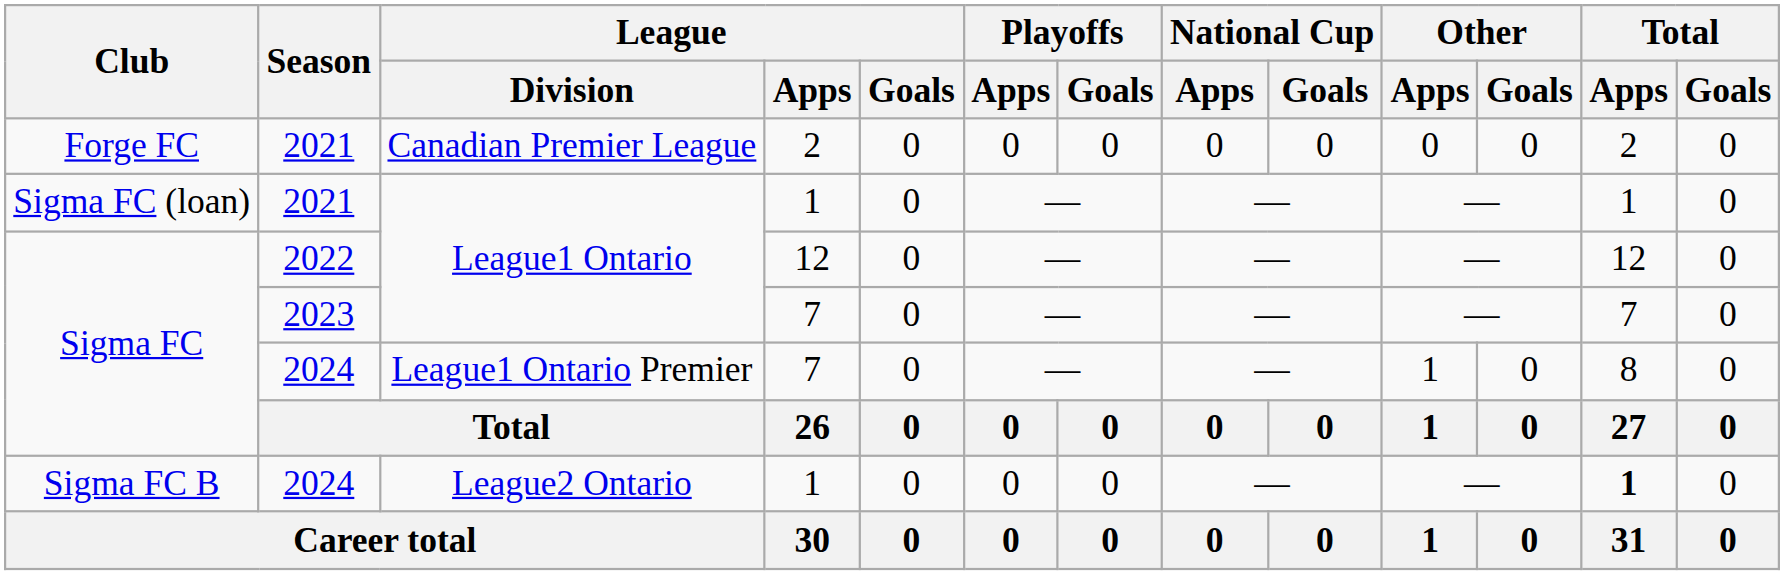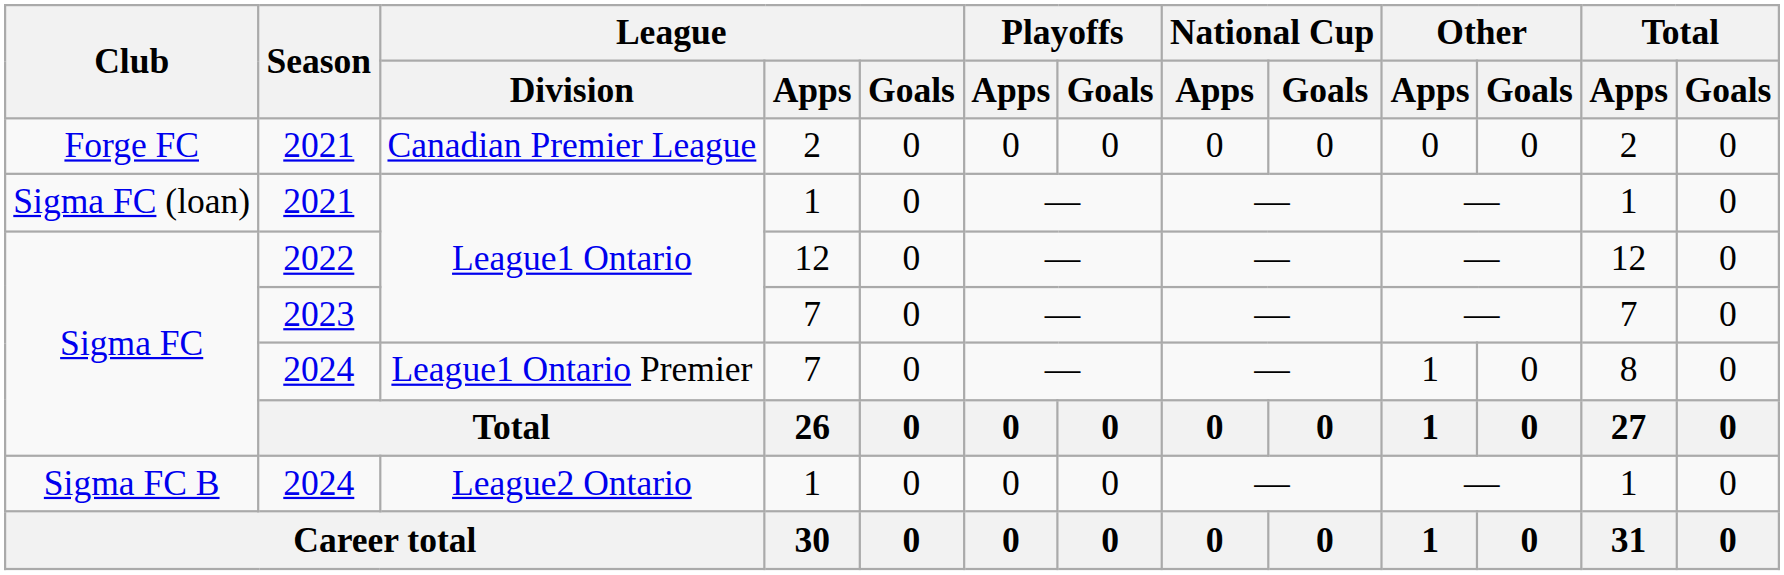(1629, 483) bold -> (1629, 483) normal
